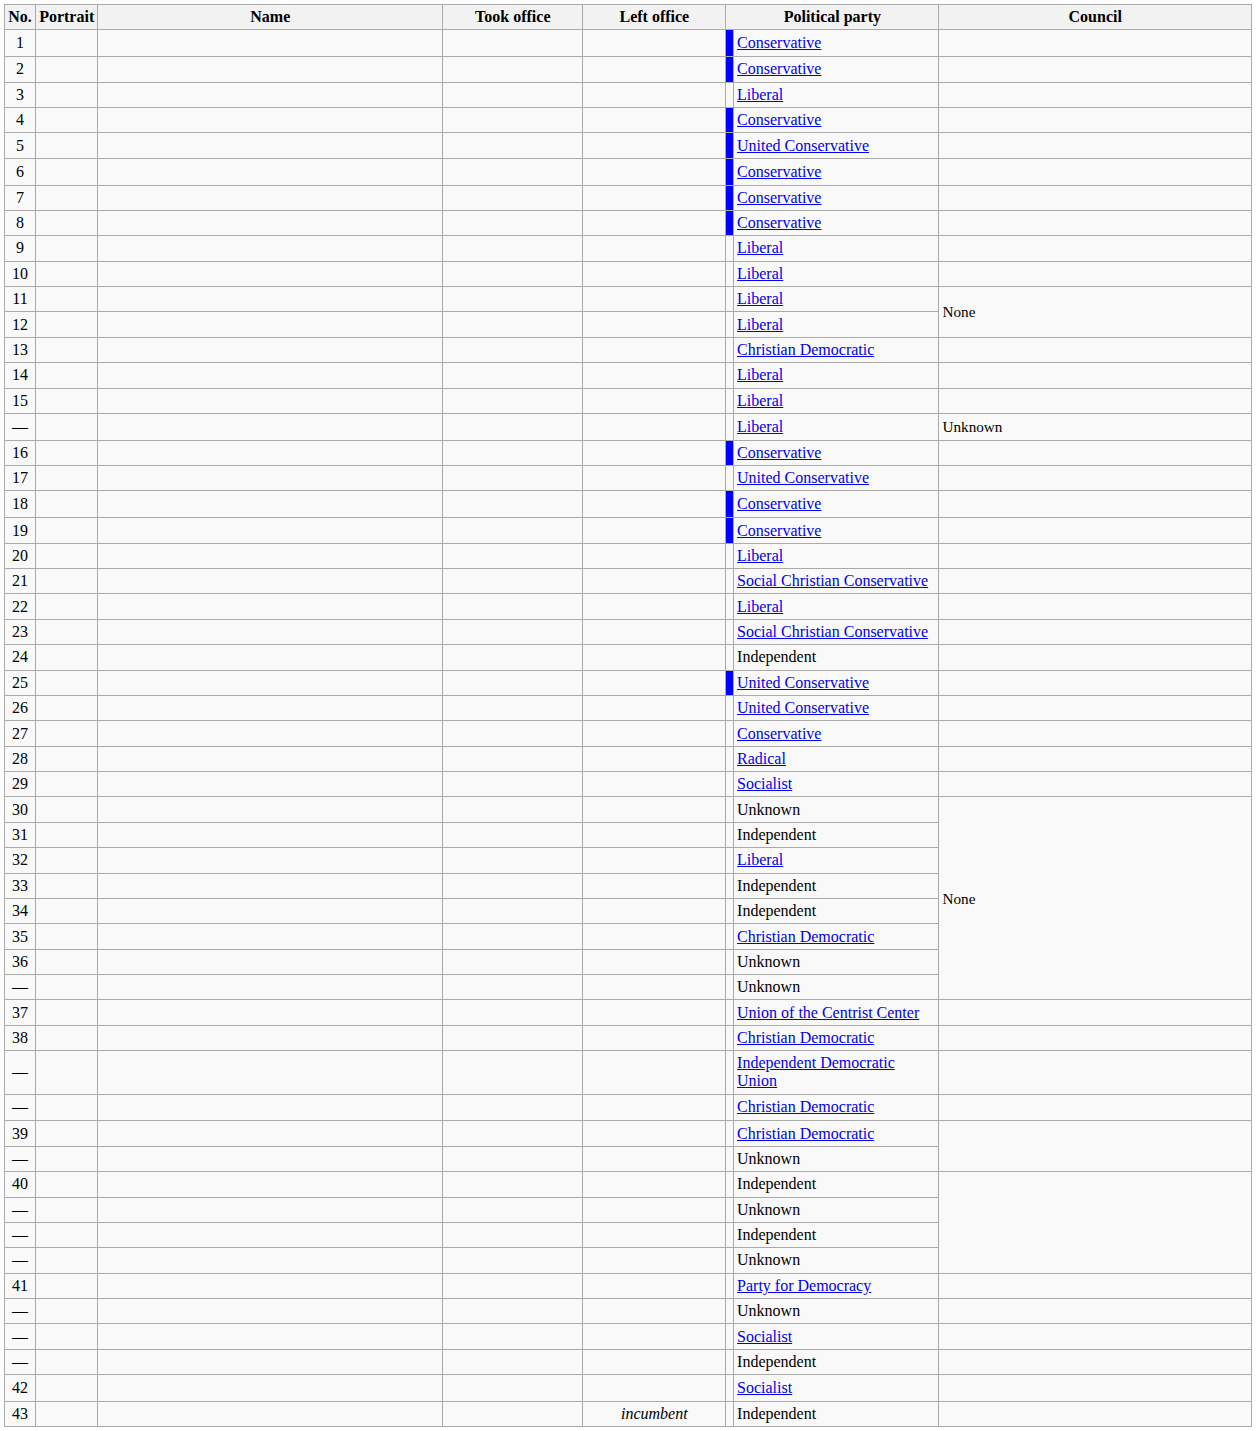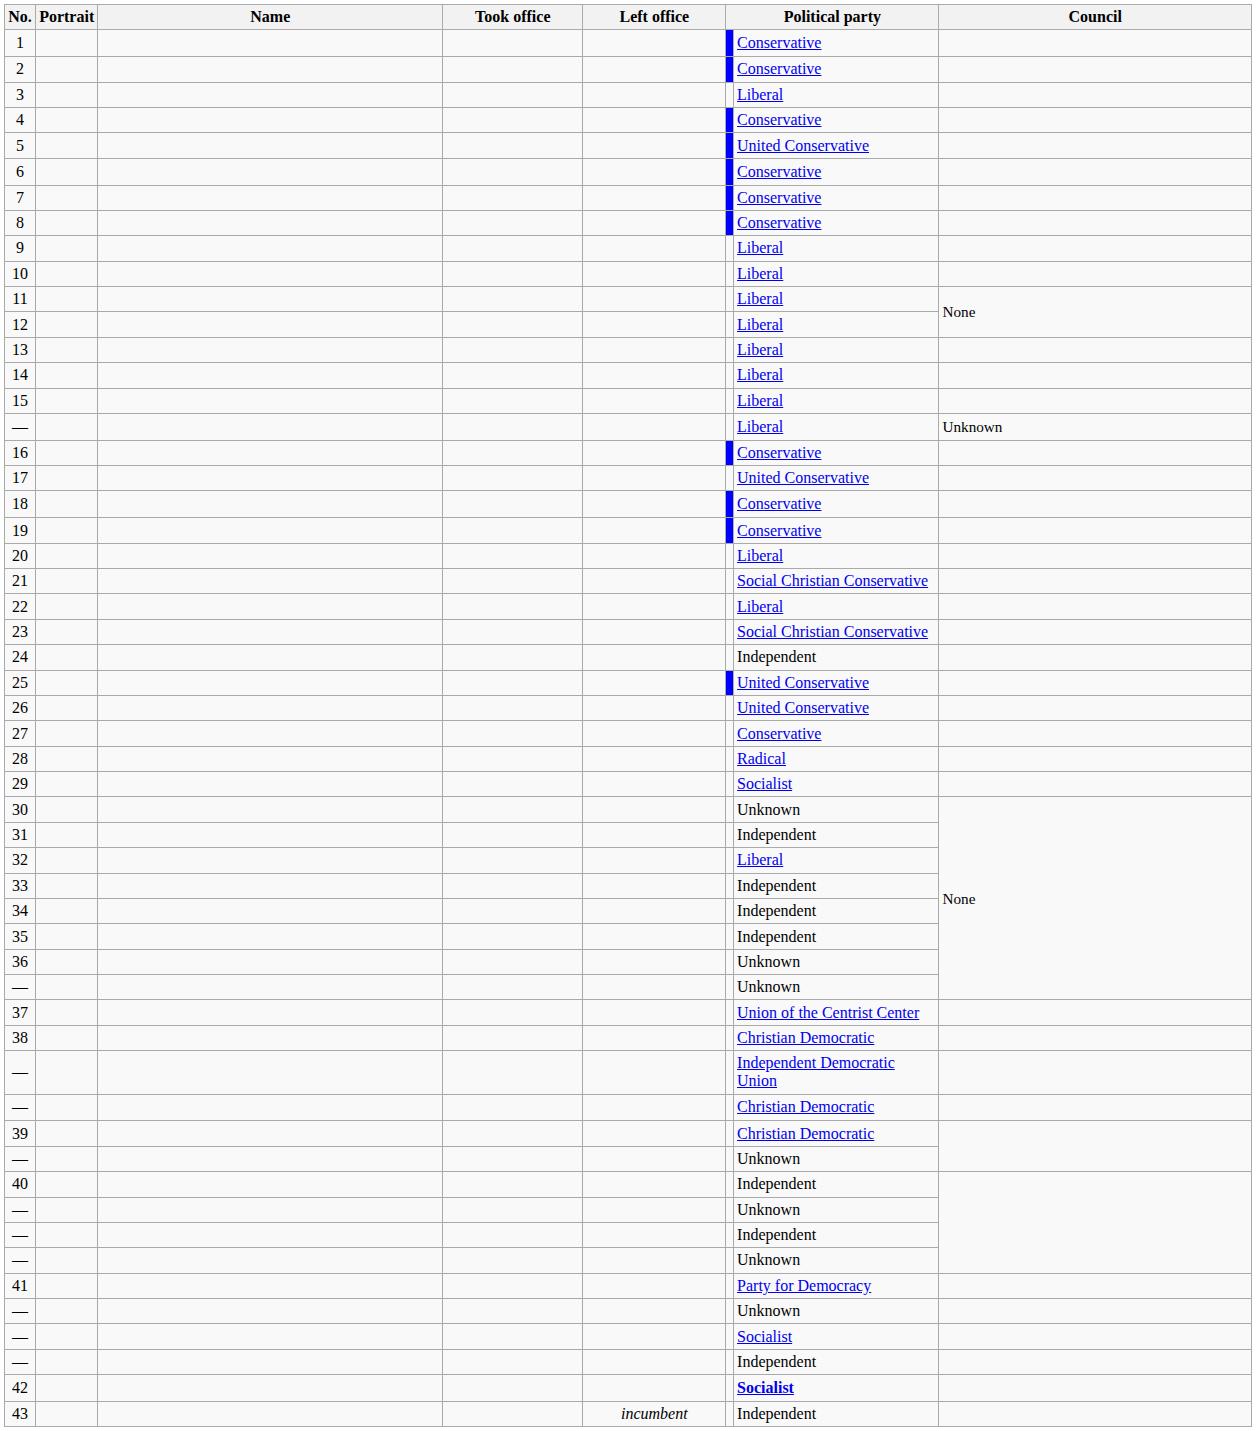(806, 349) Christian Democratic -> (760, 349) Liberal
(806, 936) Christian Democratic -> (777, 936) Independent
(765, 1388) normal -> (765, 1388) bold
